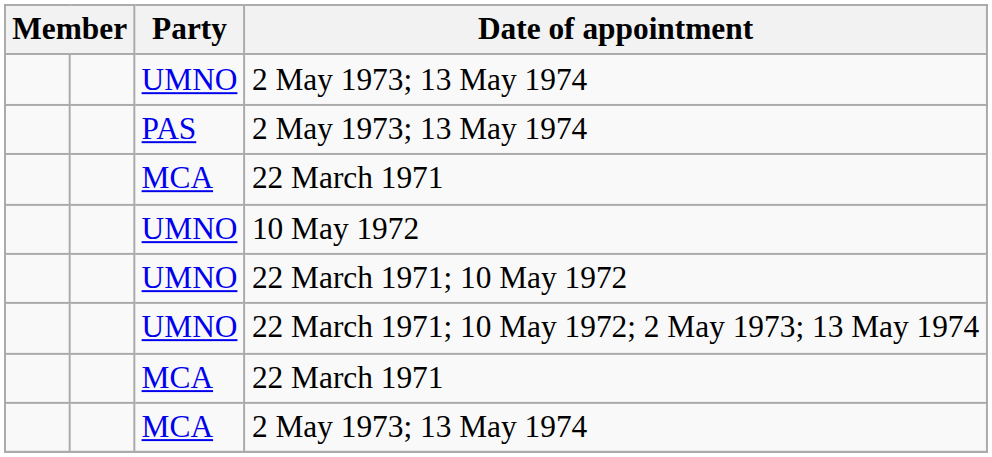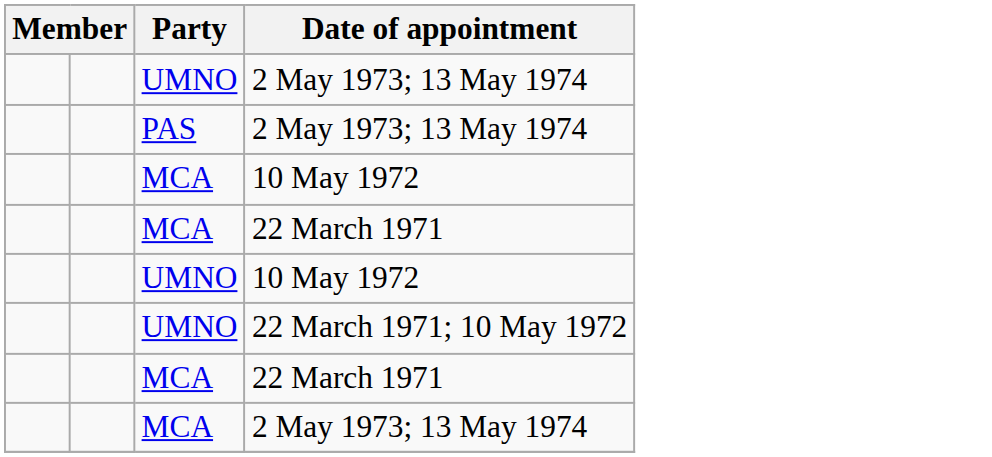+ row: (177, 178)
- row: (190, 327)
